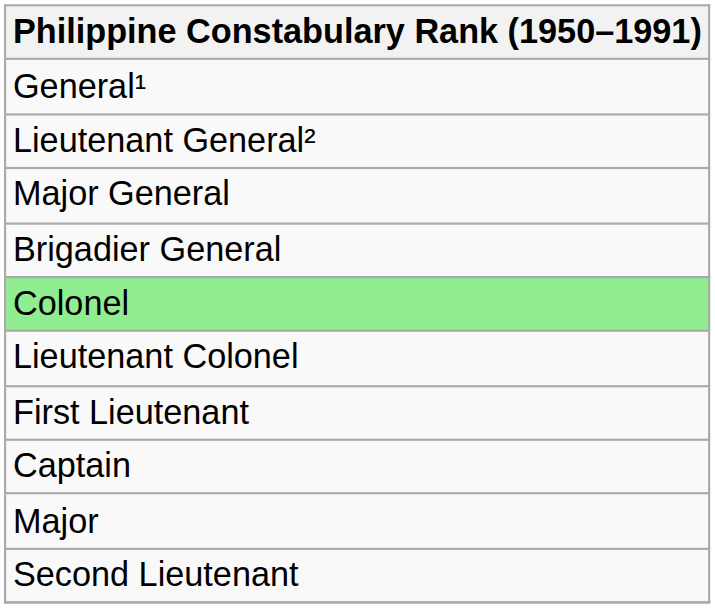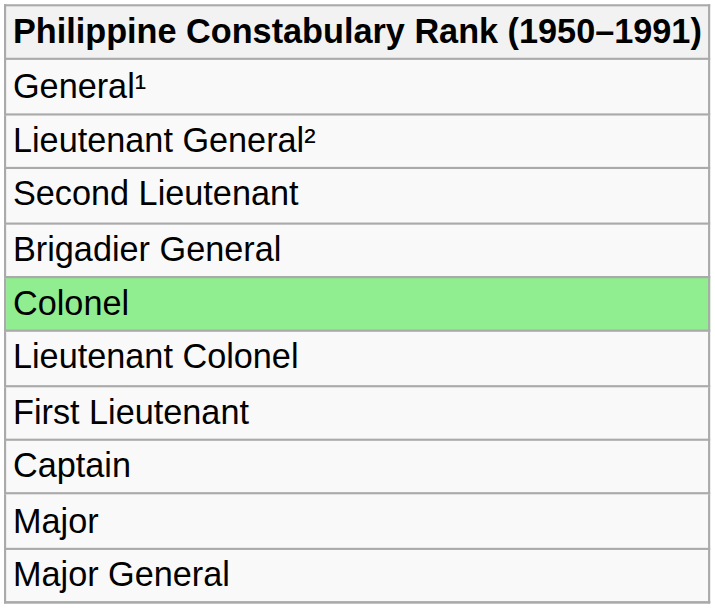(121, 194) Major General -> (156, 194) Second Lieutenant
(156, 574) Second Lieutenant -> (121, 574) Major General
